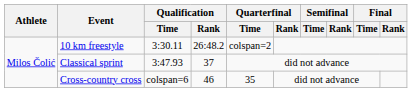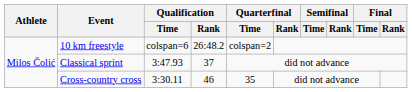(167, 46) 3:30.11 -> (167, 46) colspan=6
(167, 79) colspan=6 -> (167, 79) 3:30.11
